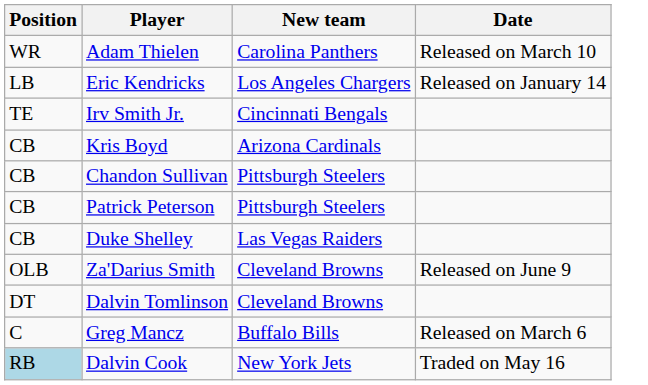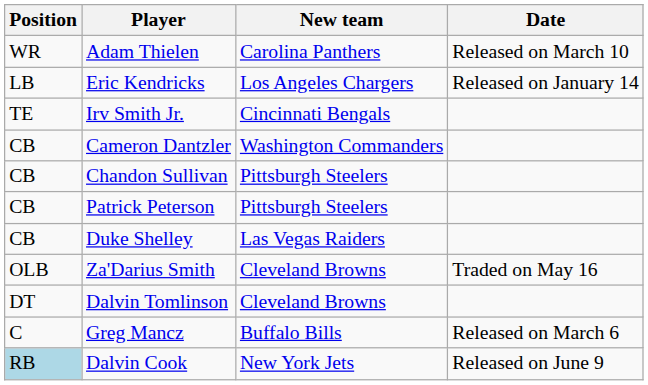- row: (127, 144)
+ row: (158, 144)
(495, 269) Released on June 9 -> (525, 269) Traded on May 16
(492, 363) Traded on May 16 -> (528, 363) Released on June 9
